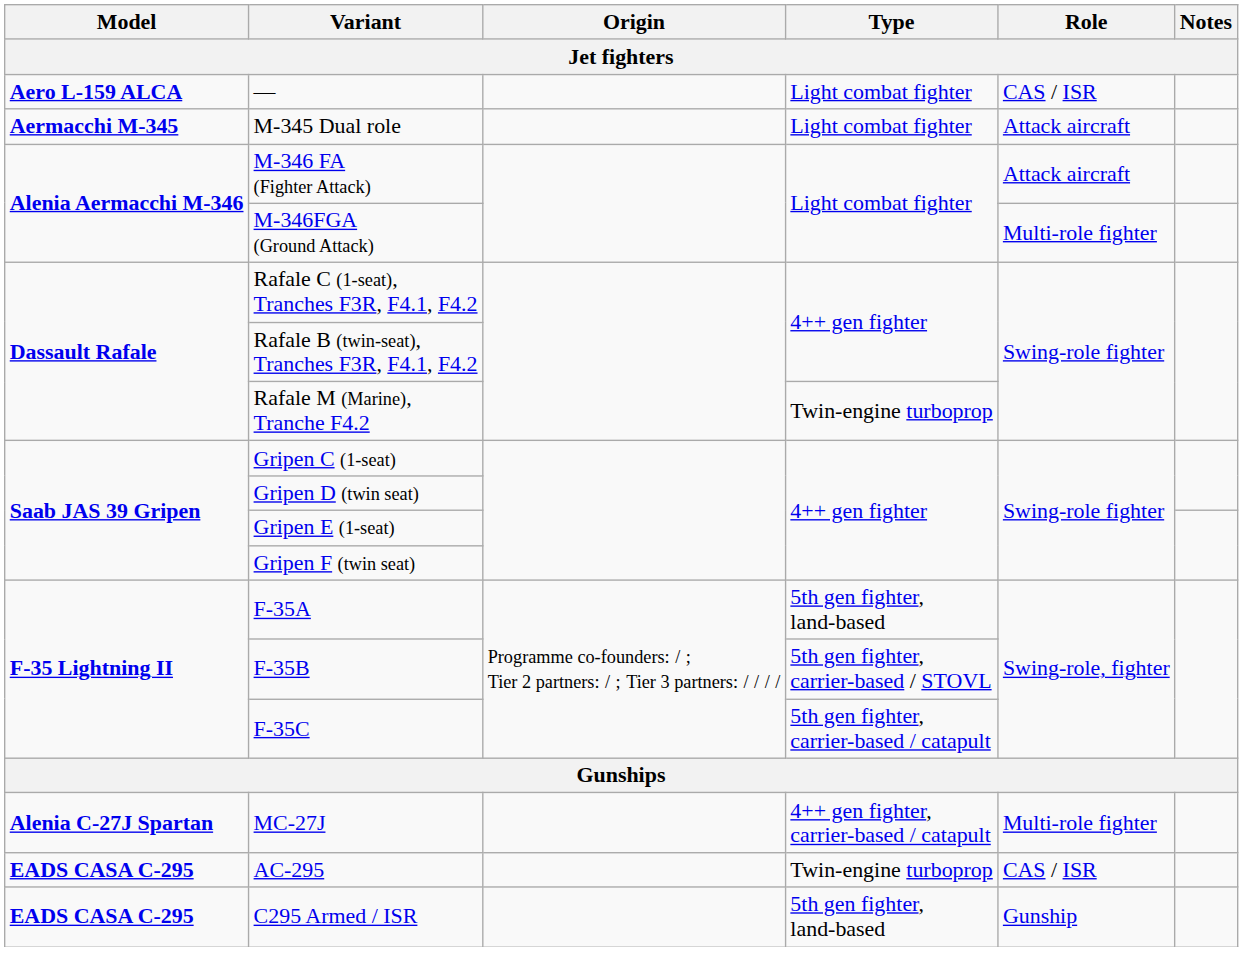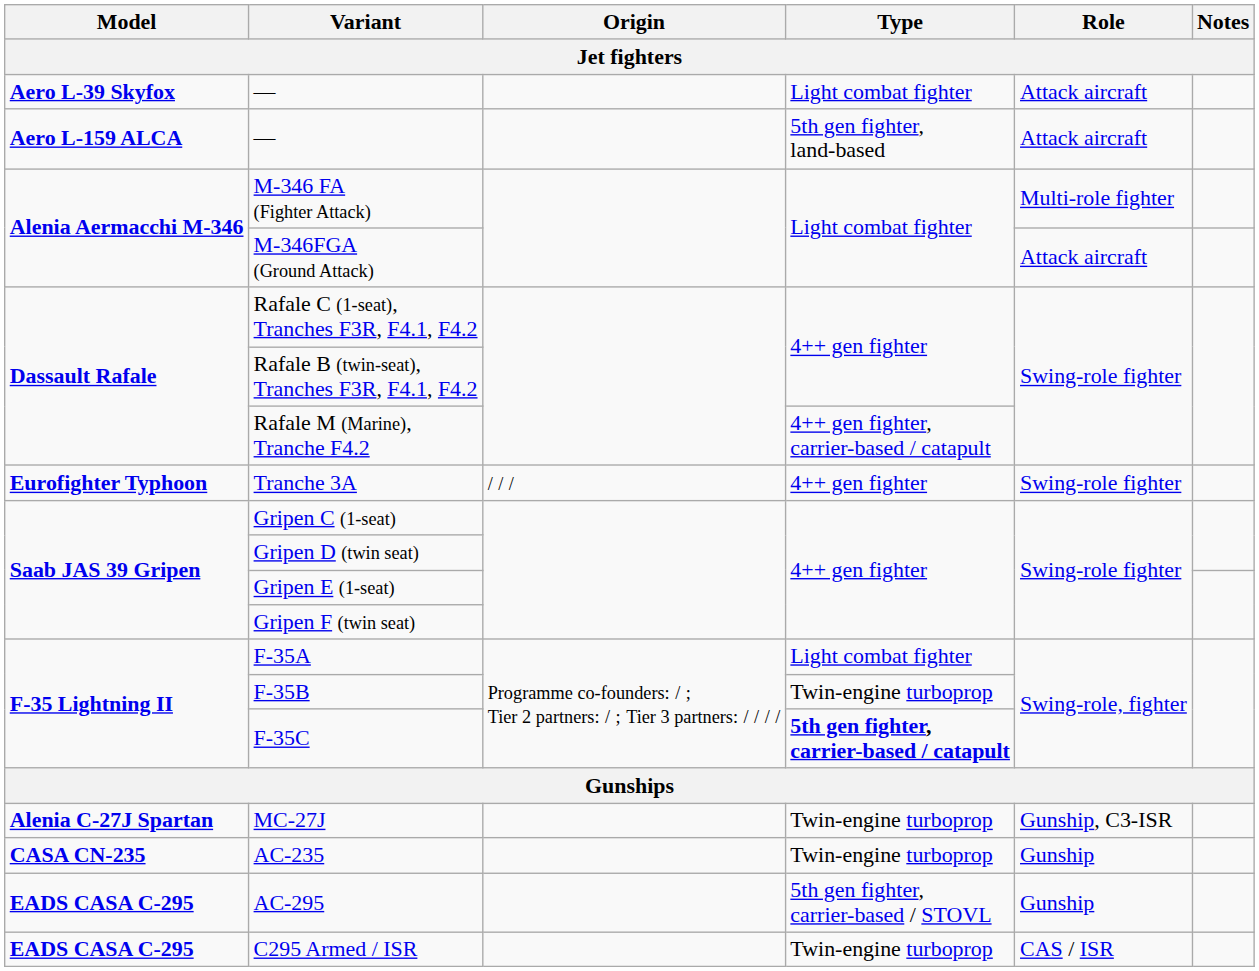+ row: (92, 91)
(881, 91) Light combat fighter -> (857, 138) 5th gen fighter, land-based
(1050, 91) CAS / ISR -> (1084, 138) Attack aircraft
- row: (94, 126)
(1066, 173) Attack aircraft -> (1097, 197) Multi-role fighter
(1080, 232) Multi-role fighter -> (1084, 257) Attack aircraft
(892, 410) Twin-engine turboprop -> (891, 435) 4++ gen fighter, carrier-based / catapult
+ row: (109, 482)
(857, 609) 5th gen fighter, land-based -> (881, 656) Light combat fighter
(891, 668) 5th gen fighter, carrier-based / STOVL -> (892, 691) Twin-engine turboprop
(891, 728) normal -> (900, 738) bold
(891, 822) 4++ gen fighter, carrier-based / catapult -> (892, 820) Twin-engine turboprop
(1080, 822) Multi-role fighter -> (1096, 820) Gunship, C3-ISR
+ row: (78, 855)
(892, 869) Twin-engine turboprop -> (891, 902) 5th gen fighter, carrier-based / STOVL
(1050, 869) CAS / ISR -> (1057, 902) Gunship
(857, 916) 5th gen fighter, land-based -> (892, 949) Twin-engine turboprop
(1040, 916) Gunship -> (1067, 949) CAS / ISR
